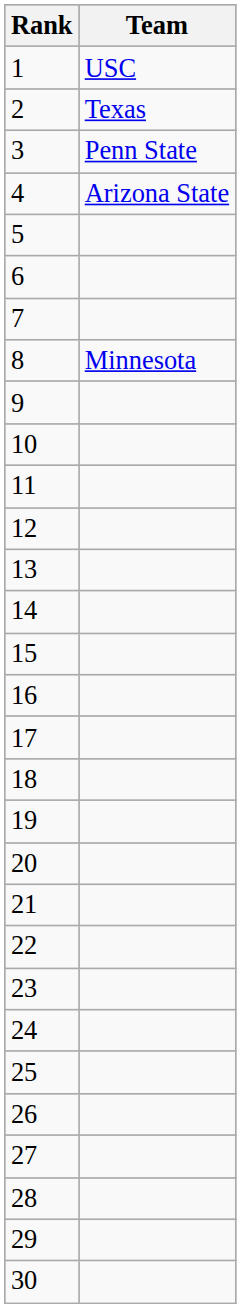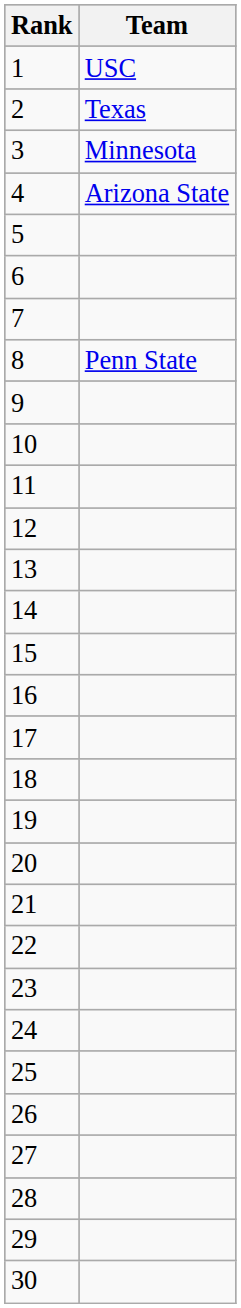(141, 151) Penn State -> (140, 151) Minnesota
(140, 360) Minnesota -> (141, 360) Penn State
